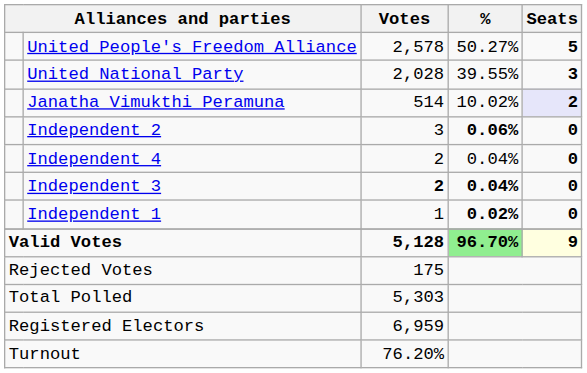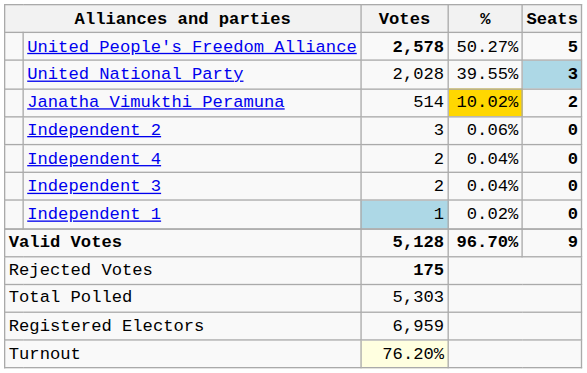(418, 47) normal -> (418, 47) bold
(573, 75) no background -> (573, 75) lightblue background
(487, 103) no background -> (487, 103) gold background
(573, 103) lavender background -> (573, 103) no background
(493, 131) bold -> (493, 131) normal
(439, 186) bold -> (439, 186) normal
(493, 186) bold -> (493, 186) normal
(439, 214) no background -> (439, 214) lightblue background
(493, 214) bold -> (493, 214) normal
(487, 242) lightgreen background -> (487, 242) no background
(573, 242) lightyellow background -> (573, 242) no background
(429, 270) normal -> (429, 270) bold
(413, 354) no background -> (413, 354) lightyellow background
